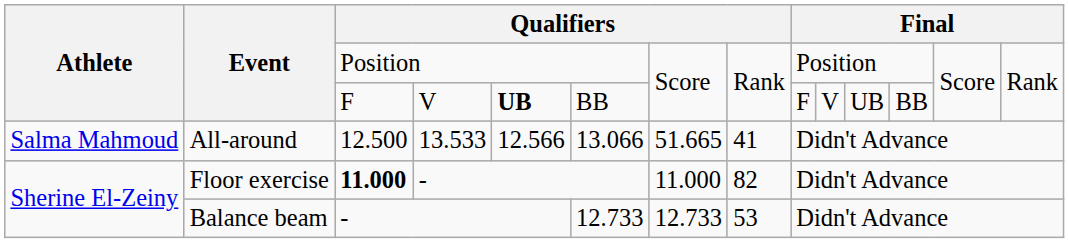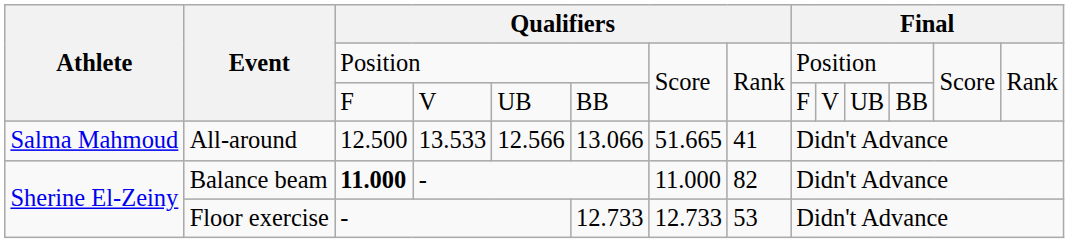(514, 101) bold -> (514, 101) normal
(259, 179) Floor exercise -> (259, 179) Balance beam
(259, 218) Balance beam -> (259, 218) Floor exercise
